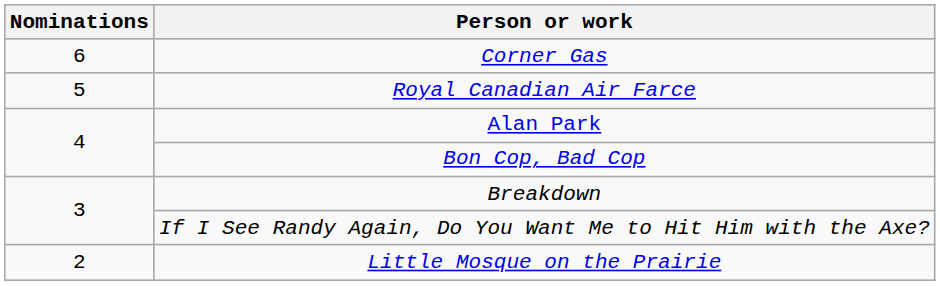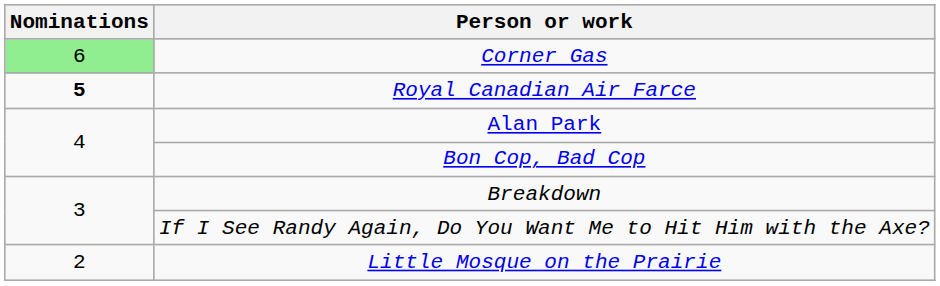(79, 56) no background -> (79, 56) lightgreen background
(79, 91) normal -> (79, 91) bold
